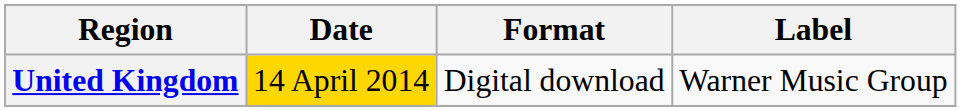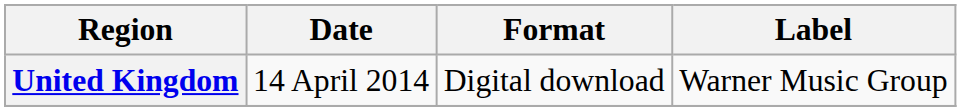(341, 79) gold background -> (341, 79) no background
